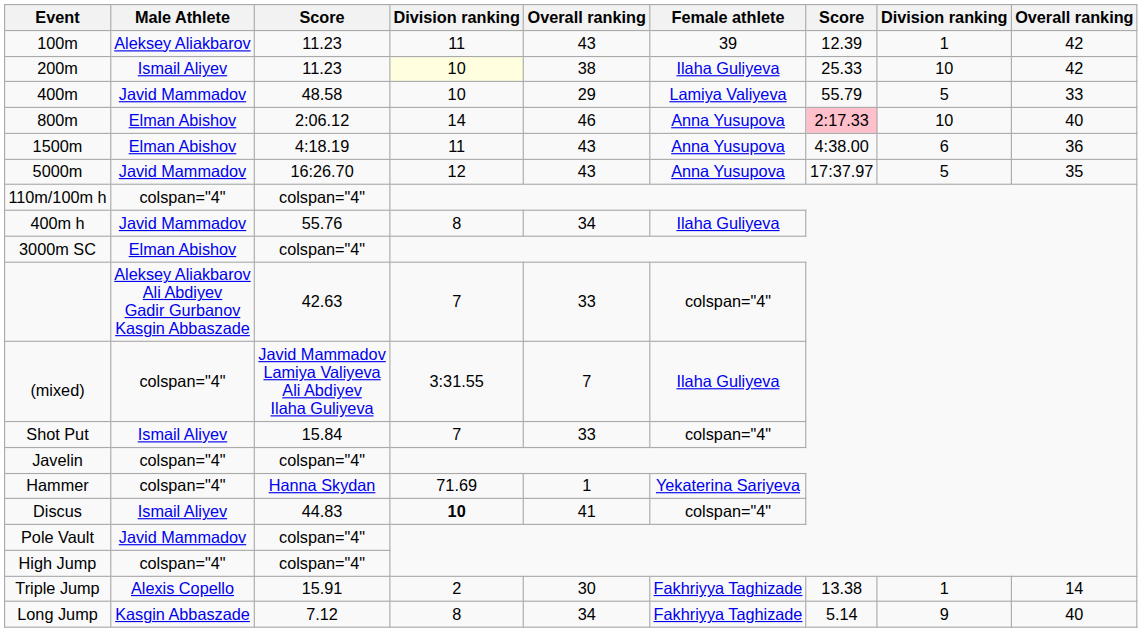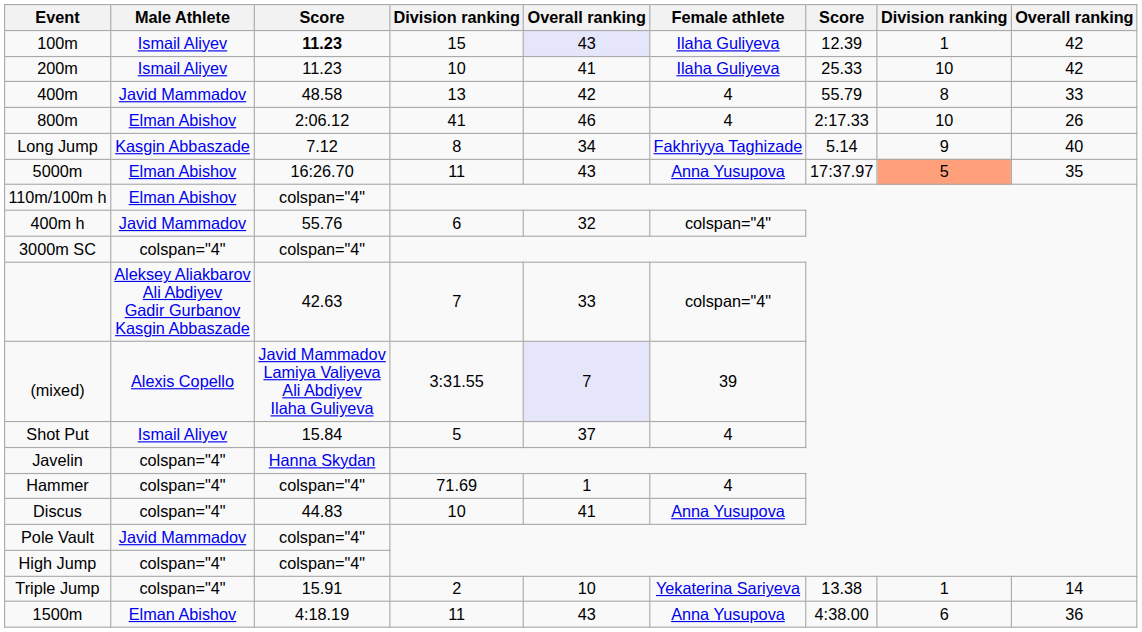(182, 44) Aleksey Aliakbarov -> (182, 44) Ismail Aliyev
(322, 44) normal -> (322, 44) bold
(457, 44) 11 -> (457, 44) 15
(587, 44) no background -> (587, 44) lavender background
(728, 44) 39 -> (728, 44) Ilaha Guliyeva
(457, 69) lightyellow background -> (457, 69) no background
(587, 69) 38 -> (587, 69) 41
(457, 95) 10 -> (457, 95) 13
(587, 95) 29 -> (587, 95) 42
(728, 95) Lamiya Valiyeva -> (728, 95) 4
(944, 95) 5 -> (944, 95) 8
(457, 121) 14 -> (457, 121) 41
(728, 121) Anna Yusupova -> (728, 121) 4
(842, 121) pink background -> (842, 121) no background
(1074, 121) 40 -> (1074, 121) 26
rows swapped: (57, 146) <-> (57, 615)
(182, 172) Javid Mammadov -> (182, 172) Elman Abishov
(457, 172) 12 -> (457, 172) 11
(944, 172) no background -> (944, 172) lightsalmon background
(182, 198) colspan="4" -> (182, 198) Elman Abishov
(457, 223) 8 -> (457, 223) 6
(587, 223) 34 -> (587, 223) 32
(728, 223) Ilaha Guliyeva -> (728, 223) colspan="4"
(182, 249) Elman Abishov -> (182, 249) colspan="4"
(182, 382) colspan="4" -> (182, 382) Alexis Copello
(587, 382) no background -> (587, 382) lavender background
(728, 382) Ilaha Guliyeva -> (728, 382) 39
(457, 435) 7 -> (457, 435) 5
(587, 435) 33 -> (587, 435) 37
(728, 435) colspan="4" -> (728, 435) 4
(322, 460) colspan="4" -> (322, 460) Hanna Skydan
(322, 486) Hanna Skydan -> (322, 486) colspan="4"
(728, 486) Yekaterina Sariyeva -> (728, 486) 4
(182, 512) Ismail Aliyev -> (182, 512) colspan="4"
(457, 512) bold -> (457, 512) normal
(728, 512) colspan="4" -> (728, 512) Anna Yusupova
(182, 589) Alexis Copello -> (182, 589) colspan="4"
(587, 589) 30 -> (587, 589) 10
(728, 589) Fakhriyya Taghizade -> (728, 589) Yekaterina Sariyeva
